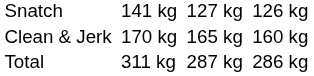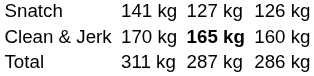(215, 36) normal -> (216, 36) bold
